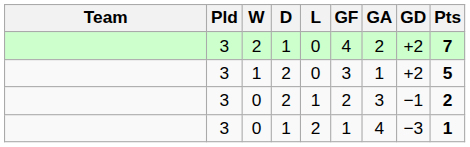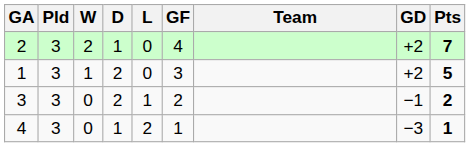columns swapped: (106, 18) <-> (379, 18)
